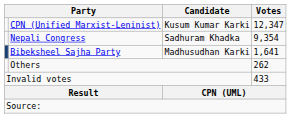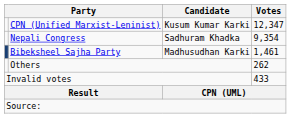(266, 52) 1,641 -> (266, 52) 1,461
